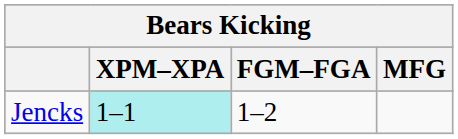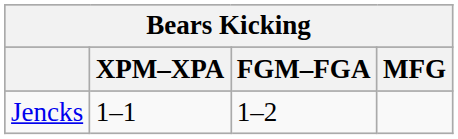(116, 111) paleturquoise background -> (116, 111) no background
